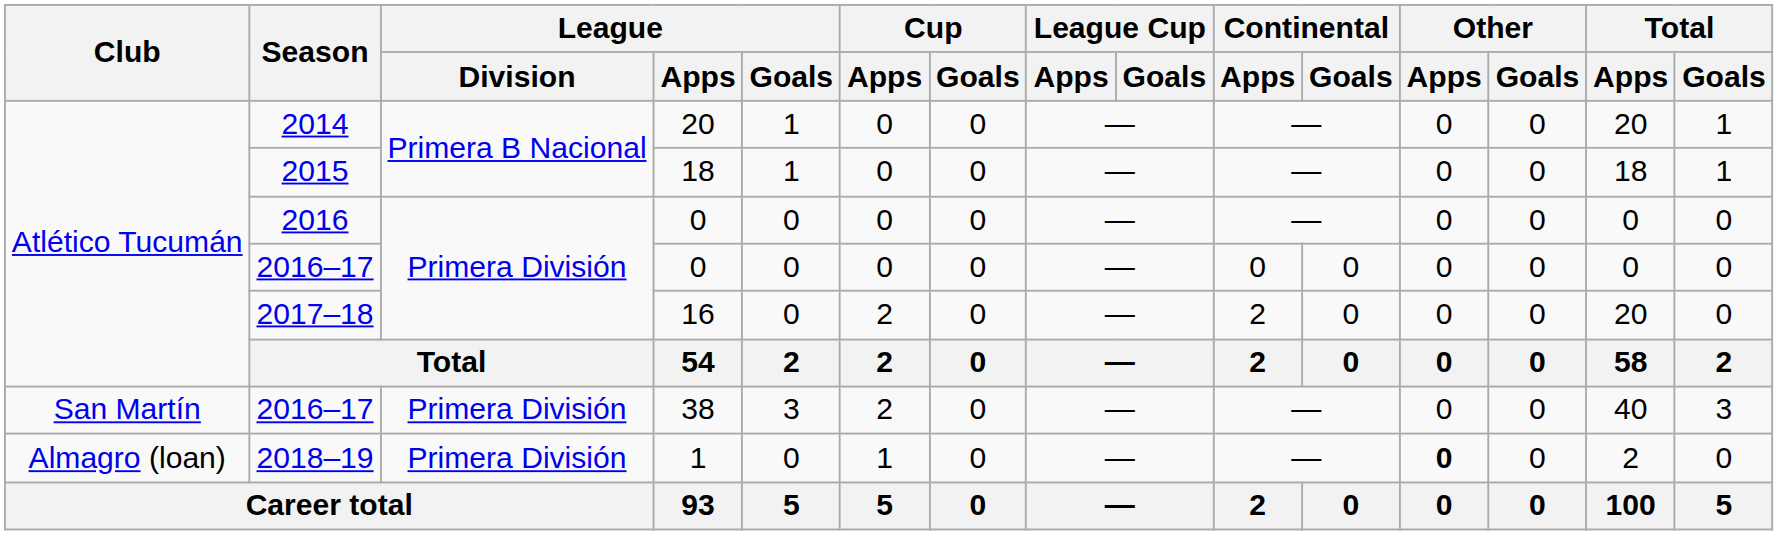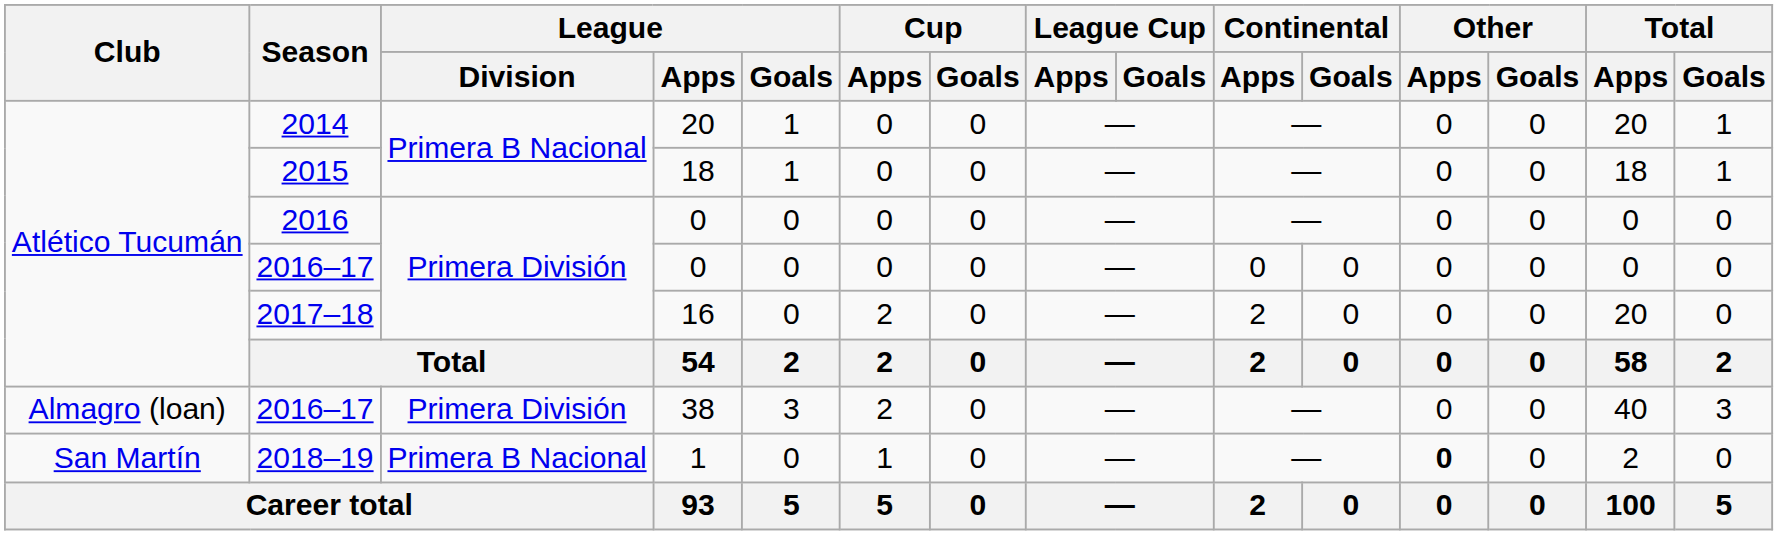(127, 409) San Martín -> (127, 409) Almagro (loan)
(127, 457) Almagro (loan) -> (127, 457) San Martín
(517, 457) Primera División -> (517, 457) Primera B Nacional
